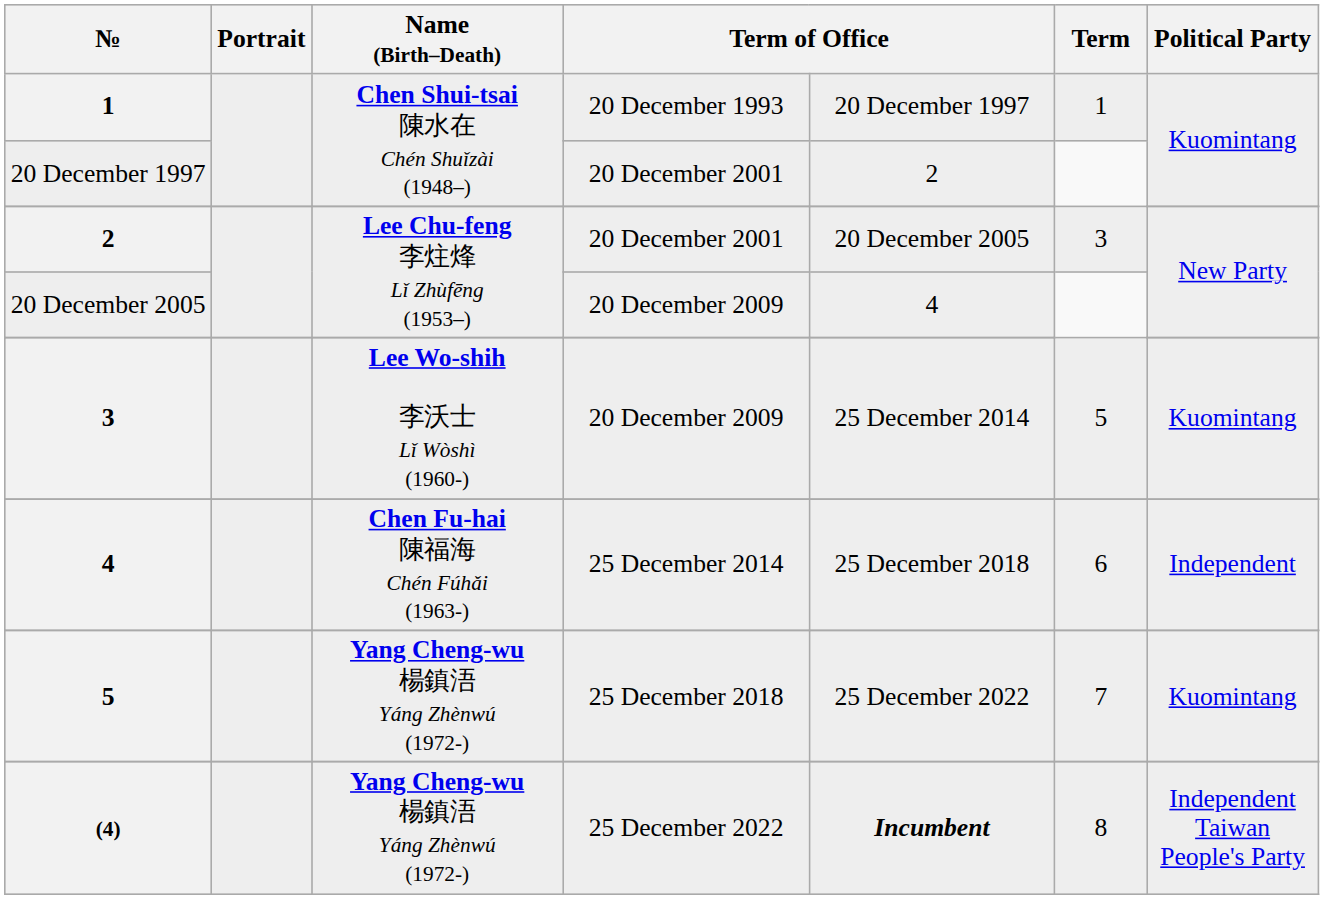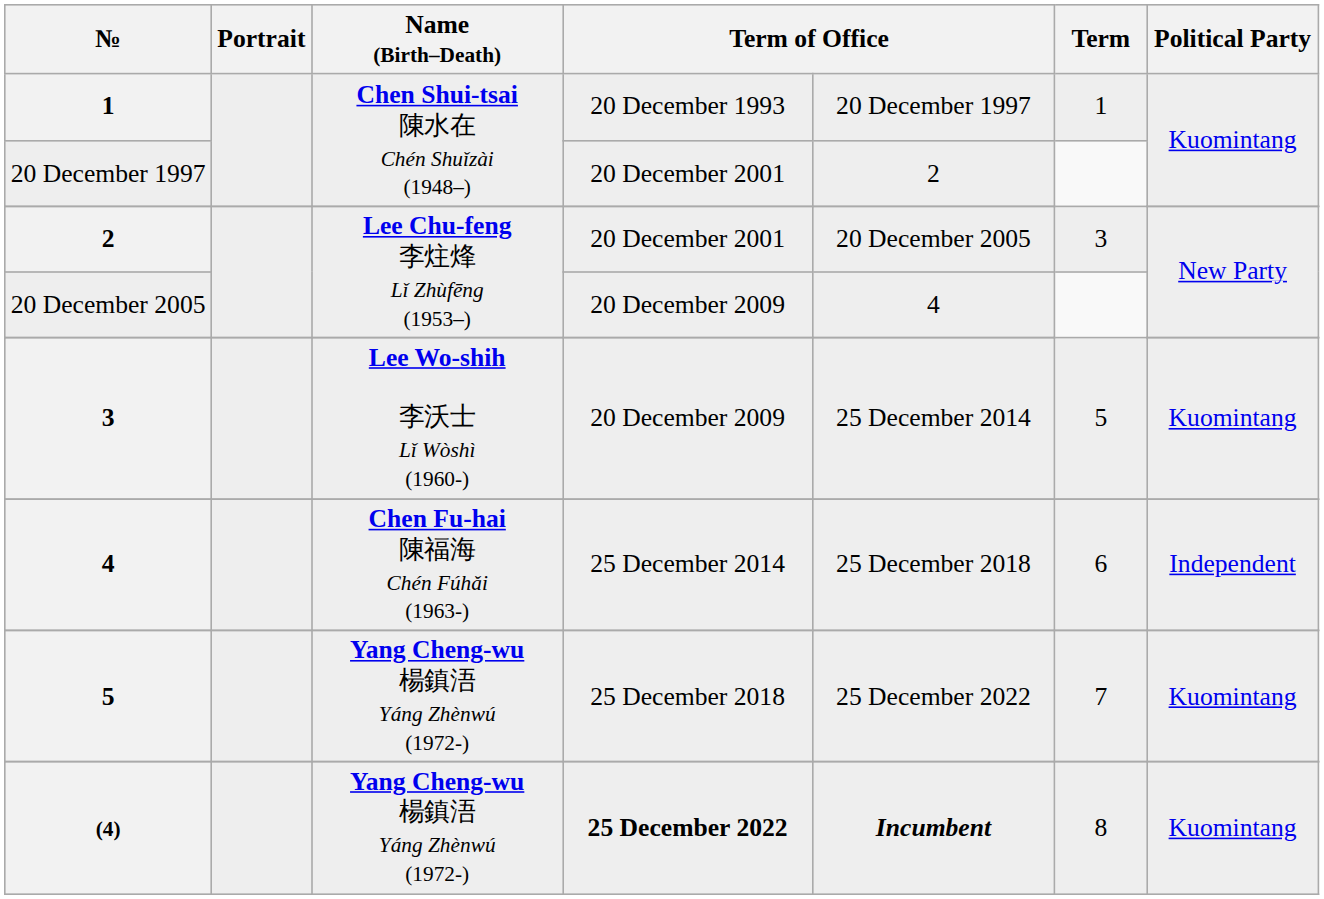(686, 827) normal -> (688, 827) bold
(1233, 827) Independent Taiwan People's Party -> (1233, 827) Kuomintang
